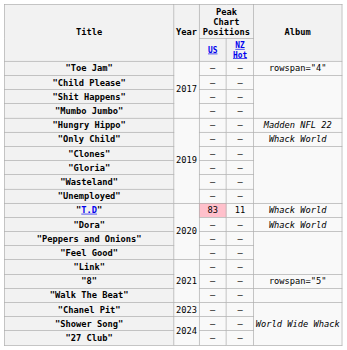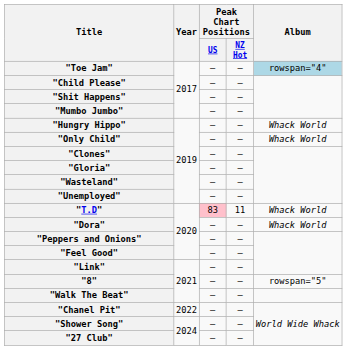(298, 68) no background -> (298, 68) lightblue background
(298, 125) Madden NFL 22 -> (298, 125) Whack World
(187, 310) 2023 -> (187, 310) 2022
